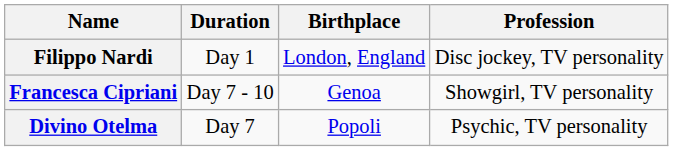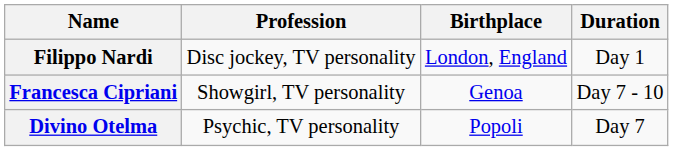columns swapped: (549, 22) <-> (230, 22)
